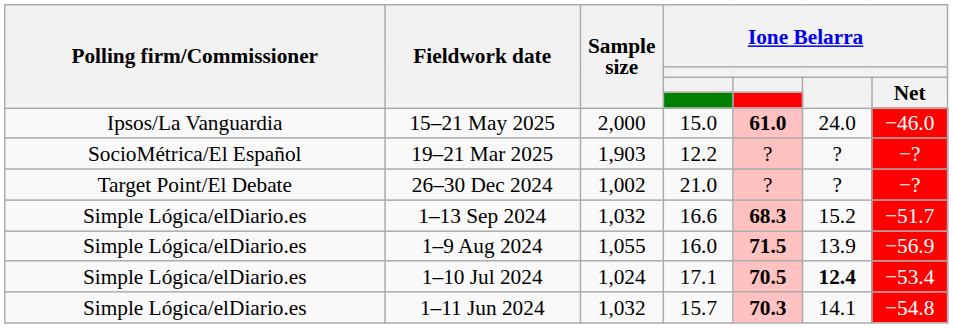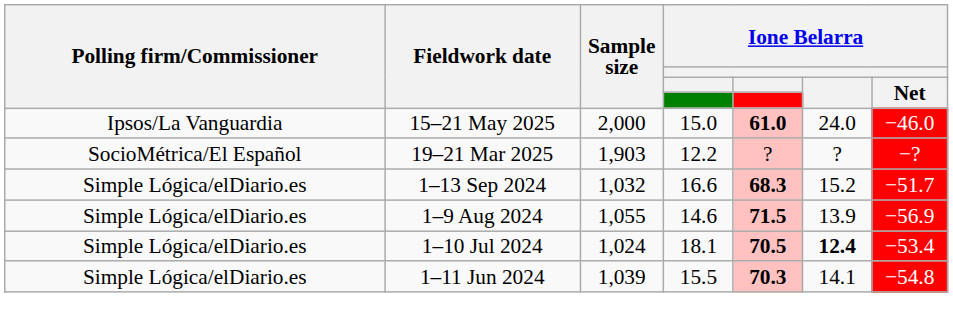- row: (482, 185)
(698, 246) 16.0 -> (698, 215) 14.6
(698, 277) 17.1 -> (698, 246) 18.1
(622, 308) 1,032 -> (622, 277) 1,039
(698, 308) 15.7 -> (698, 277) 15.5
